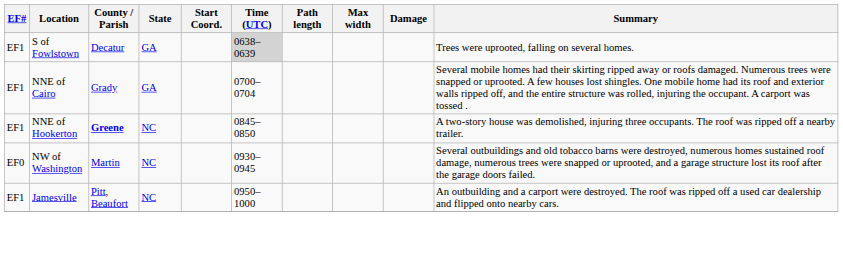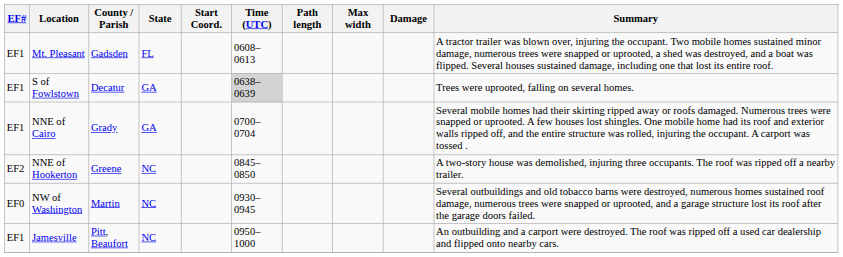+ row: (58, 53)
(16, 128) EF1 -> (16, 168) EF2
(107, 128) bold -> (106, 168) normal
